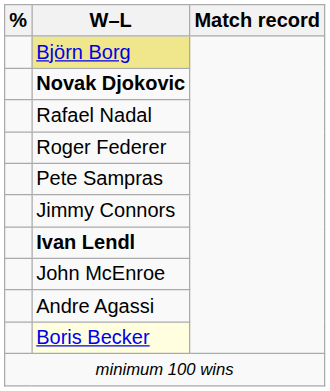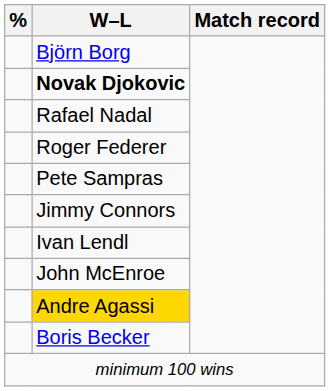(83, 52) khaki background -> (83, 52) no background
(86, 242) bold -> (82, 242) normal
(95, 305) no background -> (95, 305) gold background
(93, 337) lightyellow background -> (93, 337) no background
